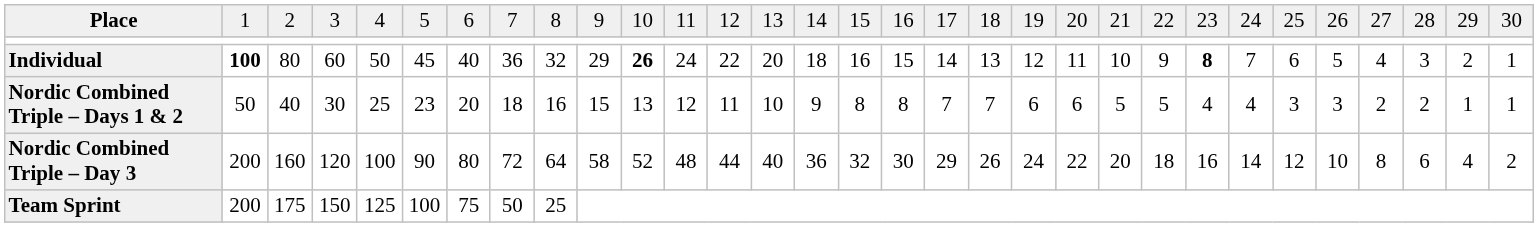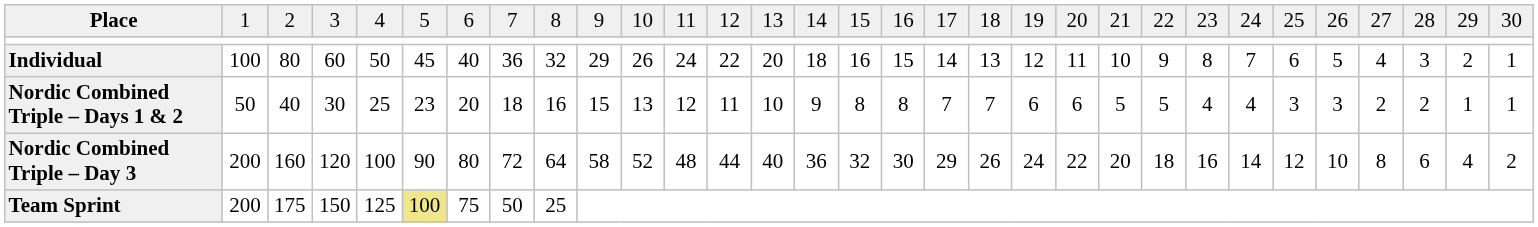(245, 60) bold -> (245, 60) normal
(643, 60) bold -> (643, 60) normal
(1207, 60) bold -> (1207, 60) normal
(425, 205) no background -> (425, 205) khaki background
